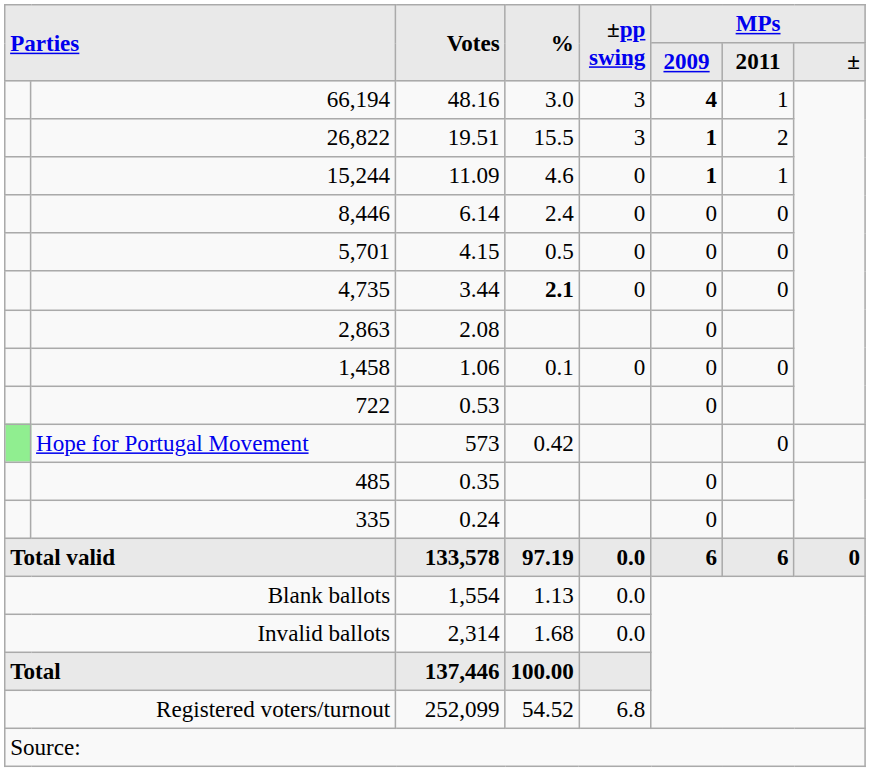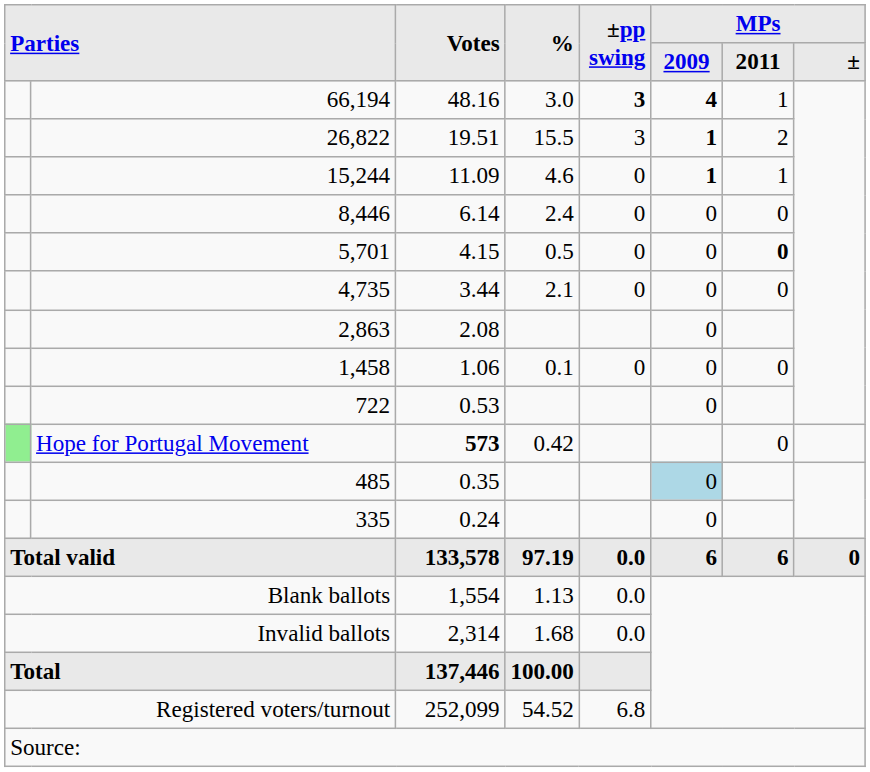(640, 99) normal -> (640, 99) bold
(783, 252) normal -> (783, 252) bold
(559, 290) bold -> (559, 290) normal
(482, 442) normal -> (482, 442) bold
(711, 480) no background -> (711, 480) lightblue background
